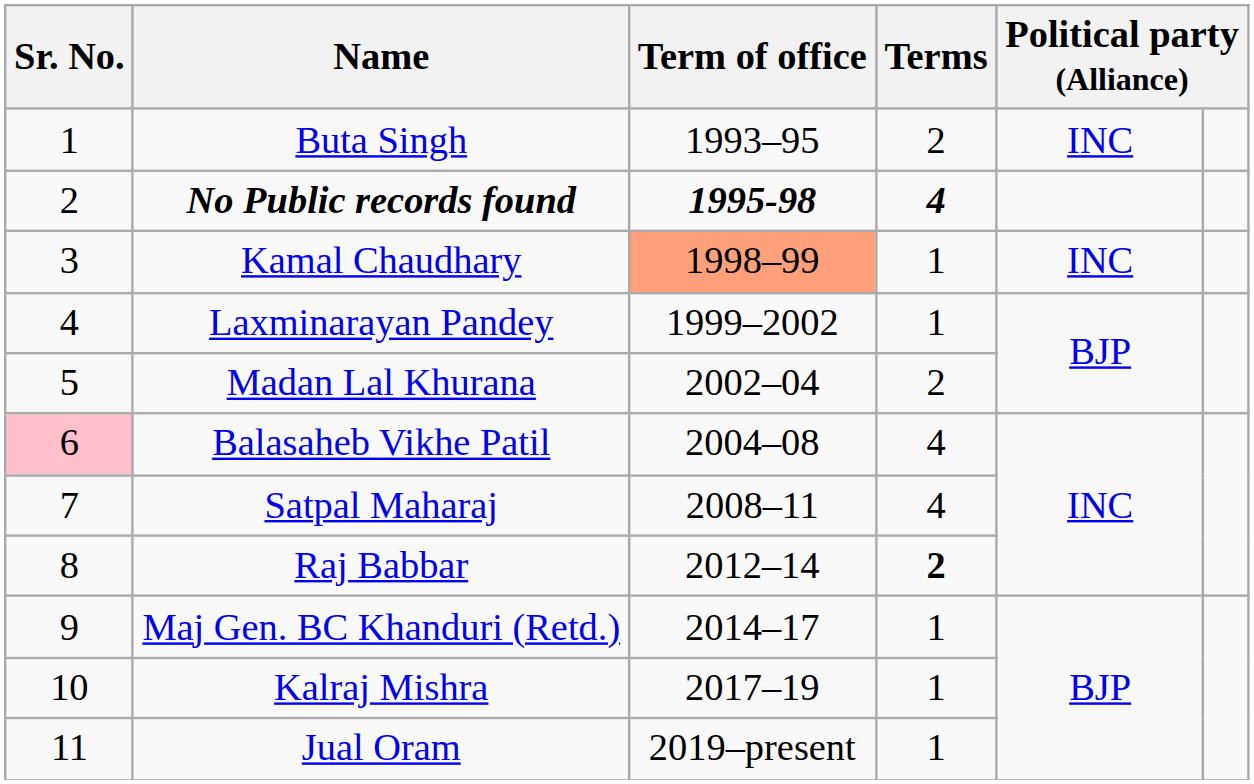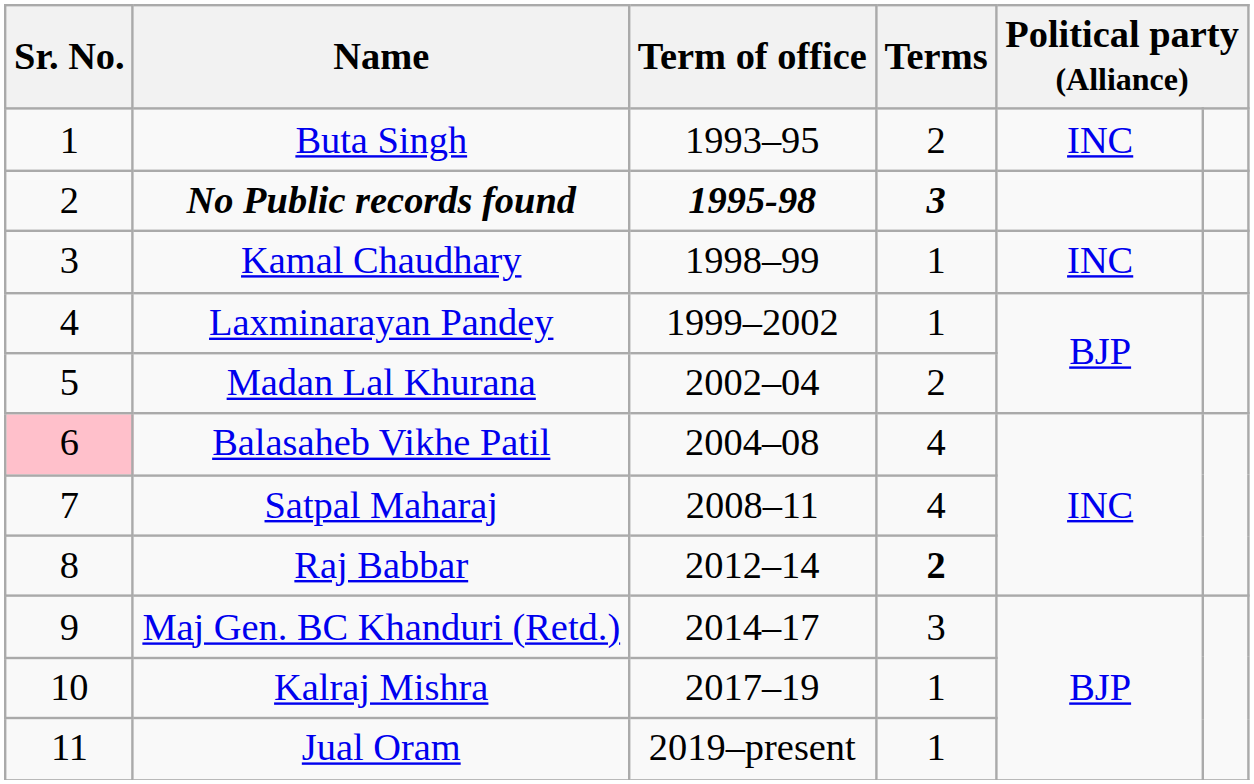(936, 199) 4 -> (936, 199) 3
(752, 260) lightsalmon background -> (752, 260) no background
(936, 626) 1 -> (936, 626) 3
